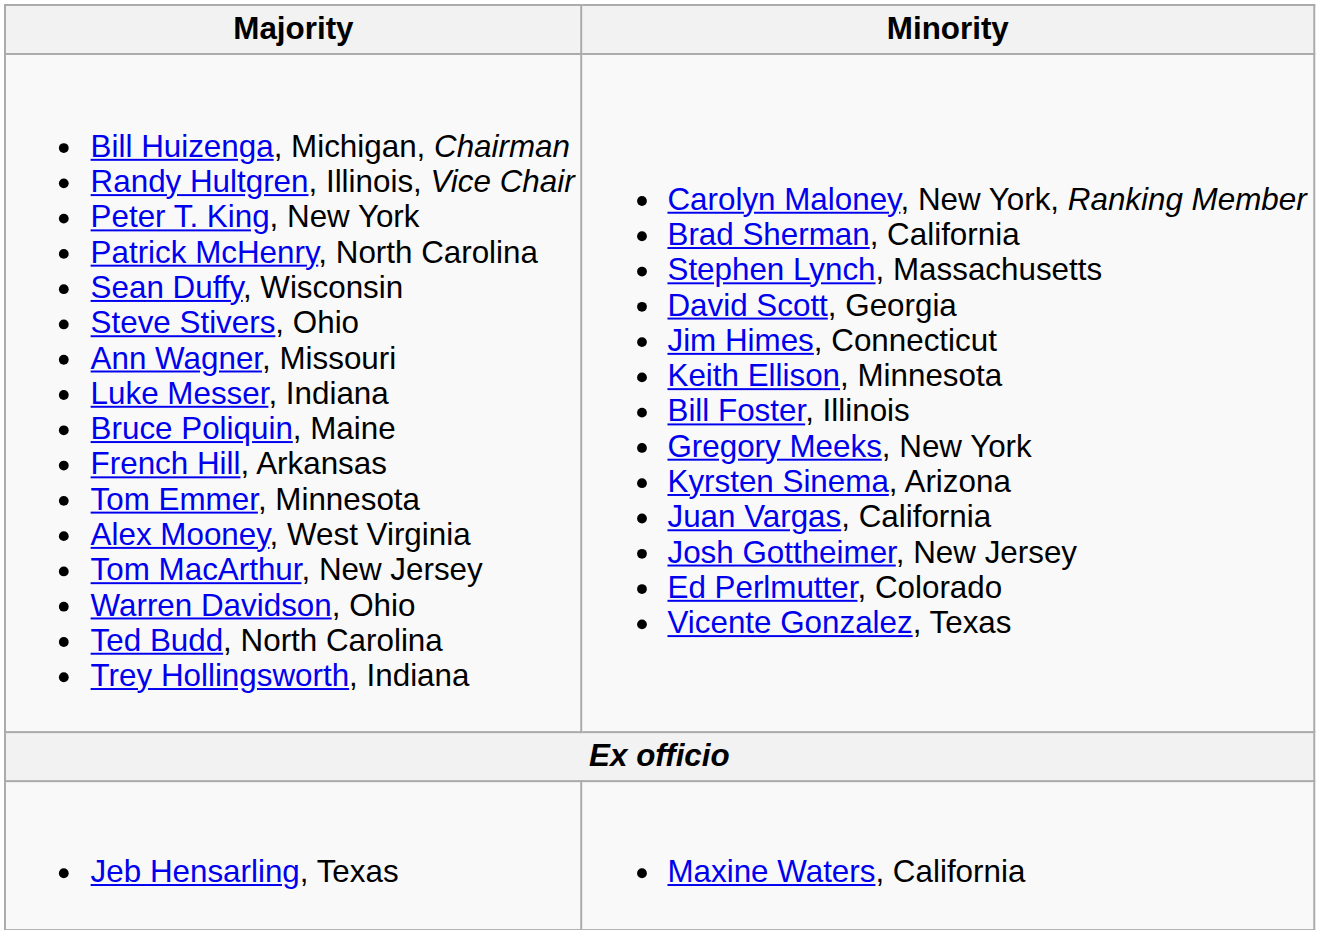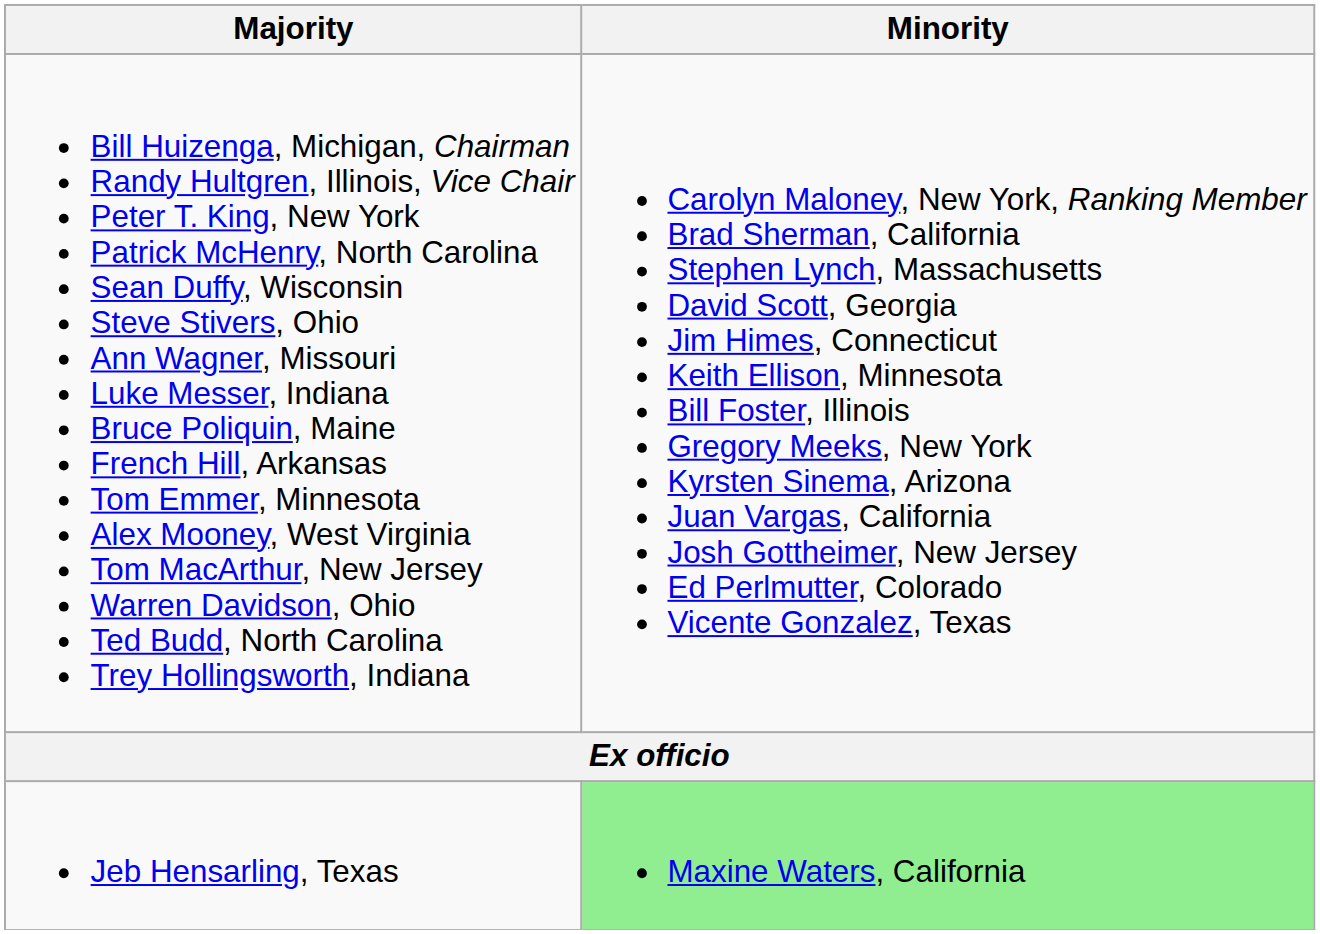(948, 873) no background -> (948, 873) lightgreen background
